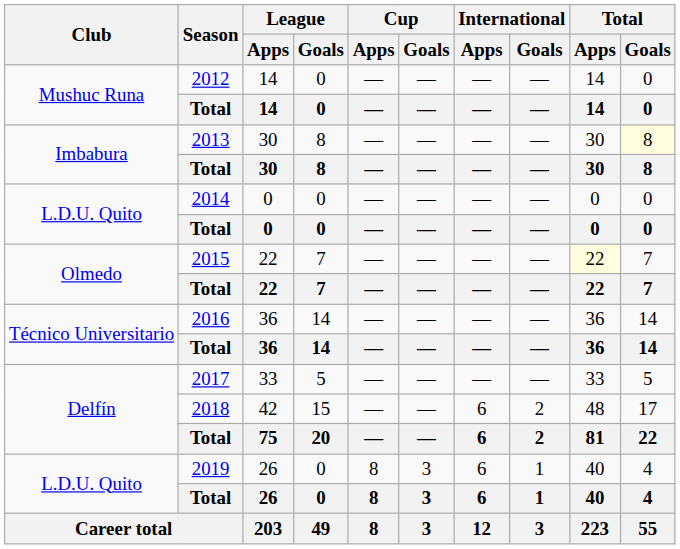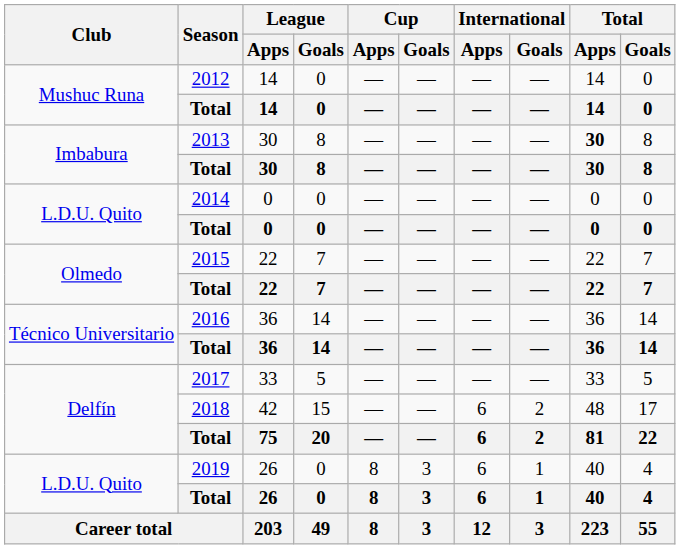(595, 139) normal -> (595, 139) bold
(648, 139) lightyellow background -> (648, 139) no background
(595, 259) lightyellow background -> (595, 259) no background
